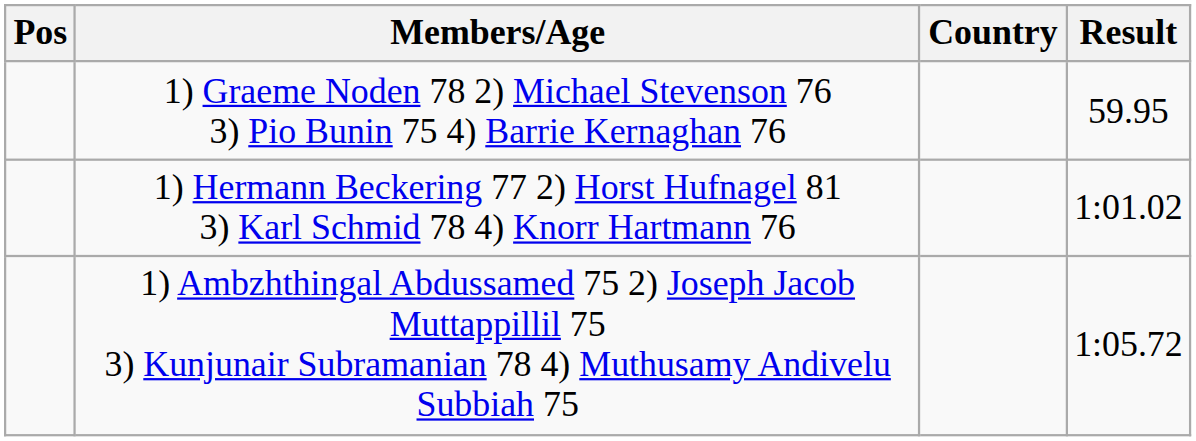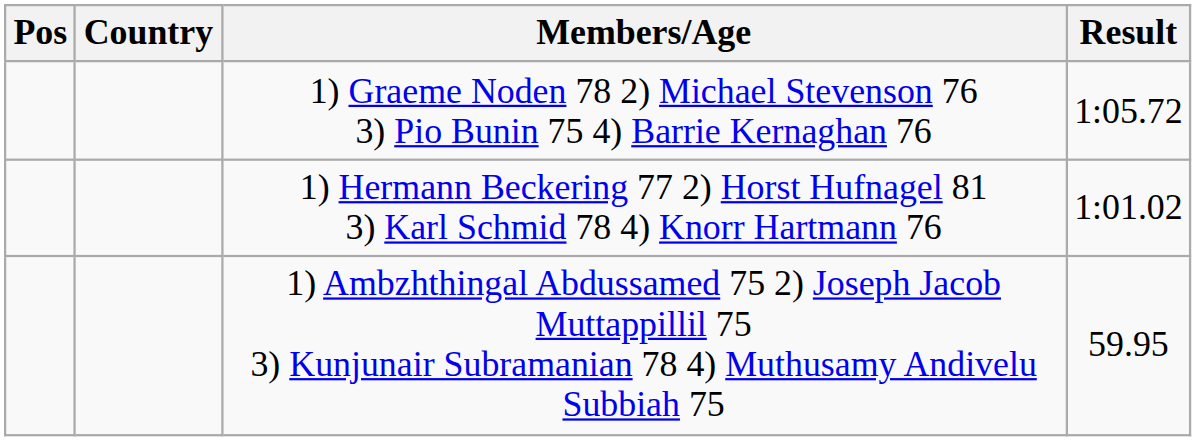columns swapped: (993, 32) <-> (498, 32)
(1128, 109) 59.95 -> (1128, 109) 1:05.72
(1128, 344) 1:05.72 -> (1128, 344) 59.95
